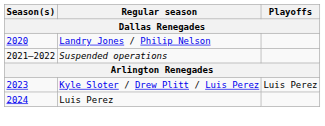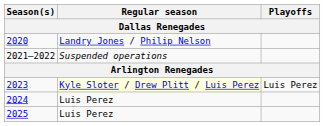(159, 85) no background -> (159, 85) lightyellow background
+ row: (17, 114)
